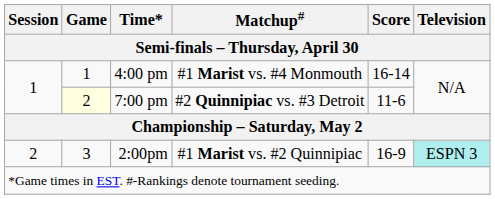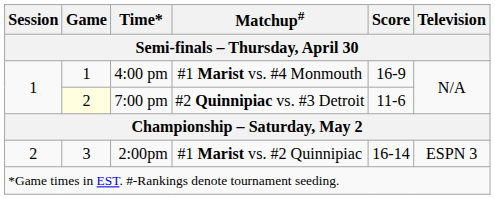(391, 74) 16-14 -> (391, 74) 16-9
(391, 154) 16-9 -> (391, 154) 16-14
(452, 154) paleturquoise background -> (452, 154) no background
